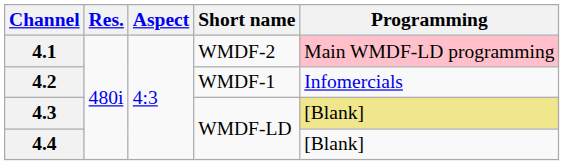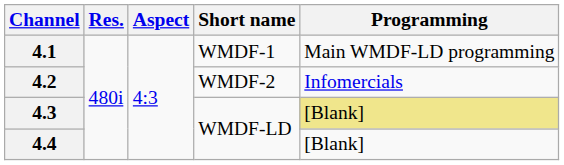(237, 50) WMDF-2 -> (237, 50) WMDF-1
(429, 50) pink background -> (429, 50) no background
(237, 81) WMDF-1 -> (237, 81) WMDF-2
